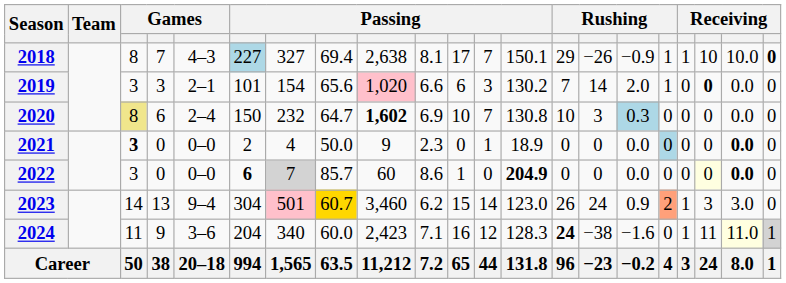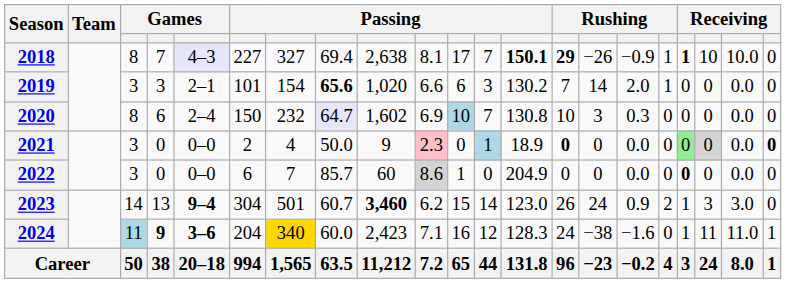(202, 57) no background -> (202, 57) lavender background
(247, 57) lightblue background -> (247, 57) no background
(527, 57) normal -> (527, 57) bold
(565, 57) normal -> (565, 57) bold
(686, 57) normal -> (686, 57) bold
(772, 57) bold -> (772, 57) normal
(336, 86) normal -> (336, 86) bold
(386, 86) pink background -> (386, 86) no background
(708, 86) bold -> (708, 86) normal
(134, 116) khaki background -> (134, 116) no background
(336, 116) no background -> (336, 116) lavender background
(386, 116) bold -> (386, 116) normal
(461, 116) no background -> (461, 116) lightblue background
(638, 116) lightblue background -> (638, 116) no background
(134, 145) bold -> (134, 145) normal
(431, 145) no background -> (431, 145) pink background
(488, 145) no background -> (488, 145) lightblue background
(565, 145) normal -> (565, 145) bold
(668, 145) lightblue background -> (668, 145) no background
(686, 145) no background -> (686, 145) lightgreen background
(708, 145) no background -> (708, 145) lightgrey background
(742, 145) bold -> (742, 145) normal
(772, 145) normal -> (772, 145) bold
(247, 174) bold -> (247, 174) normal
(291, 174) lightgrey background -> (291, 174) no background
(431, 174) no background -> (431, 174) lightgrey background
(527, 174) bold -> (527, 174) normal
(686, 174) normal -> (686, 174) bold
(708, 174) lightyellow background -> (708, 174) no background
(742, 174) bold -> (742, 174) normal
(202, 204) normal -> (202, 204) bold
(291, 204) pink background -> (291, 204) no background
(336, 204) gold background -> (336, 204) no background
(386, 204) normal -> (386, 204) bold
(668, 204) lightsalmon background -> (668, 204) no background
(134, 233) no background -> (134, 233) lightblue background
(161, 233) normal -> (161, 233) bold
(202, 233) normal -> (202, 233) bold
(291, 233) no background -> (291, 233) gold background
(565, 233) bold -> (565, 233) normal
(742, 233) lightyellow background -> (742, 233) no background
(772, 233) lightgrey background -> (772, 233) no background
